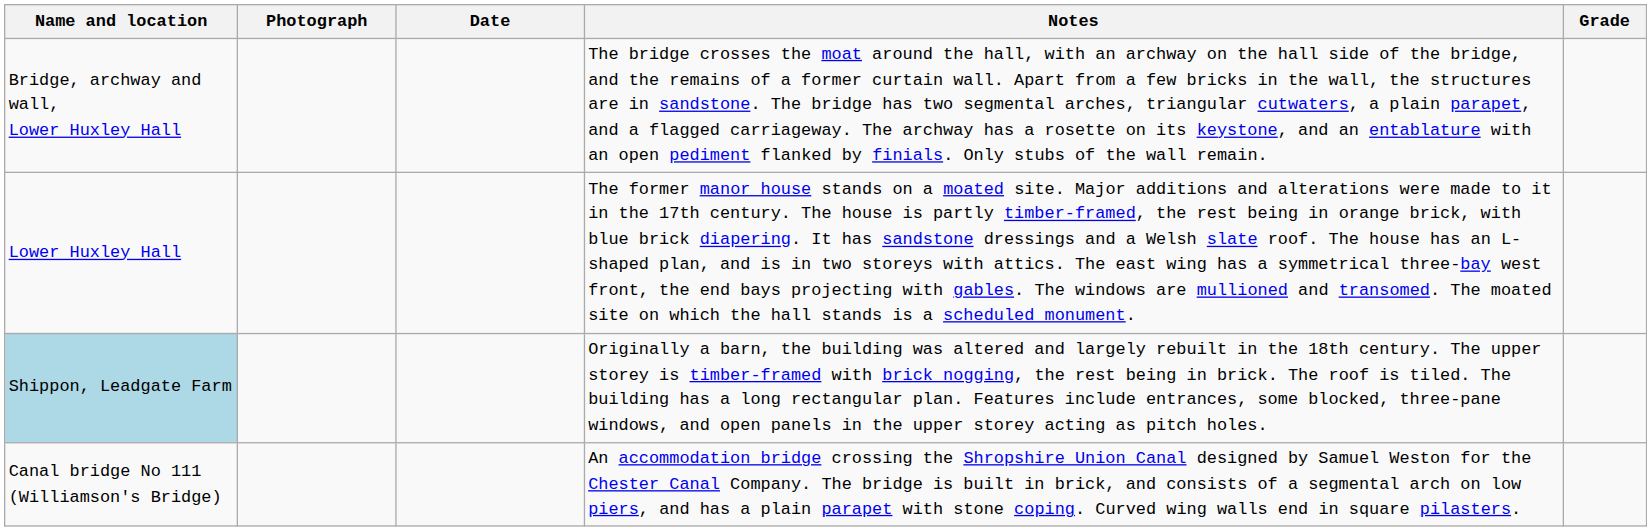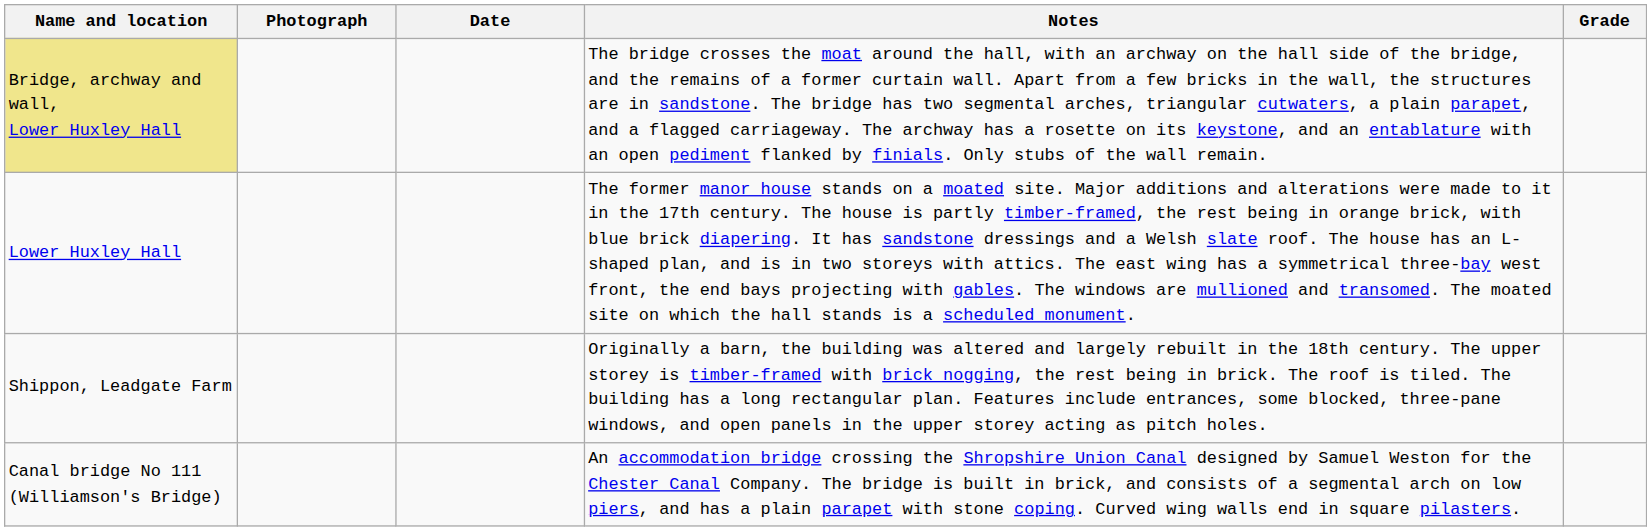(105, 105) no background -> (105, 105) khaki background
(120, 387) lightblue background -> (120, 387) no background
